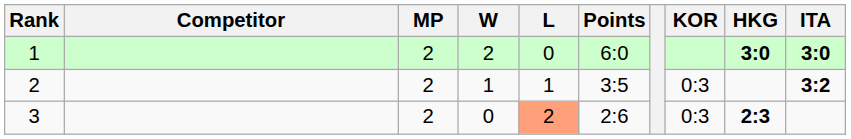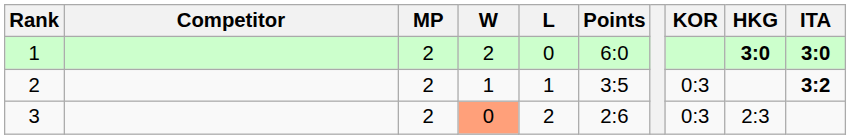(488, 117) no background -> (488, 117) lightsalmon background
(549, 117) lightsalmon background -> (549, 117) no background
(755, 117) bold -> (755, 117) normal
